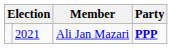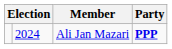(27, 33) 2021 -> (27, 33) 2024
